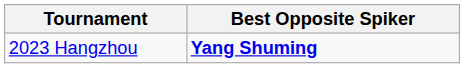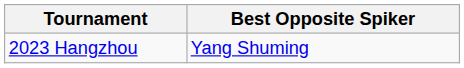(254, 47) bold -> (250, 47) normal
